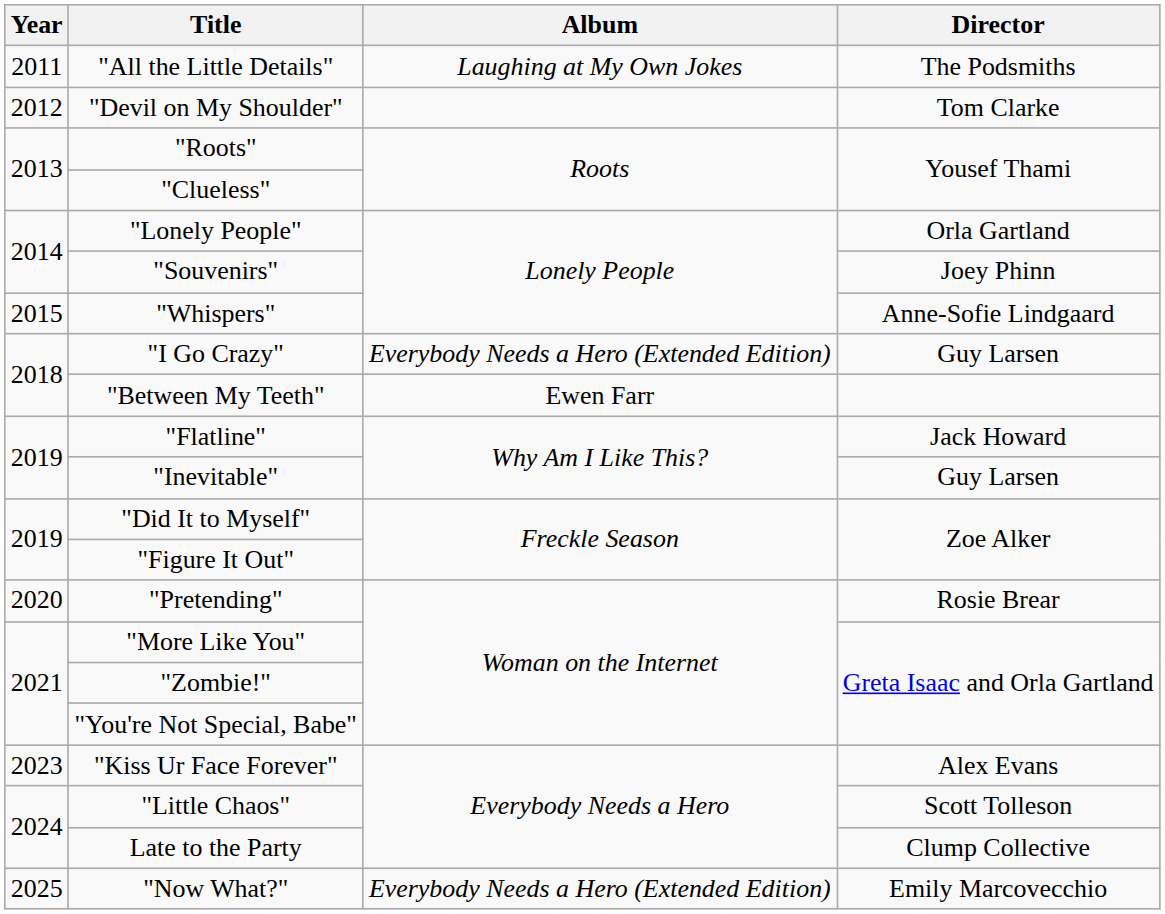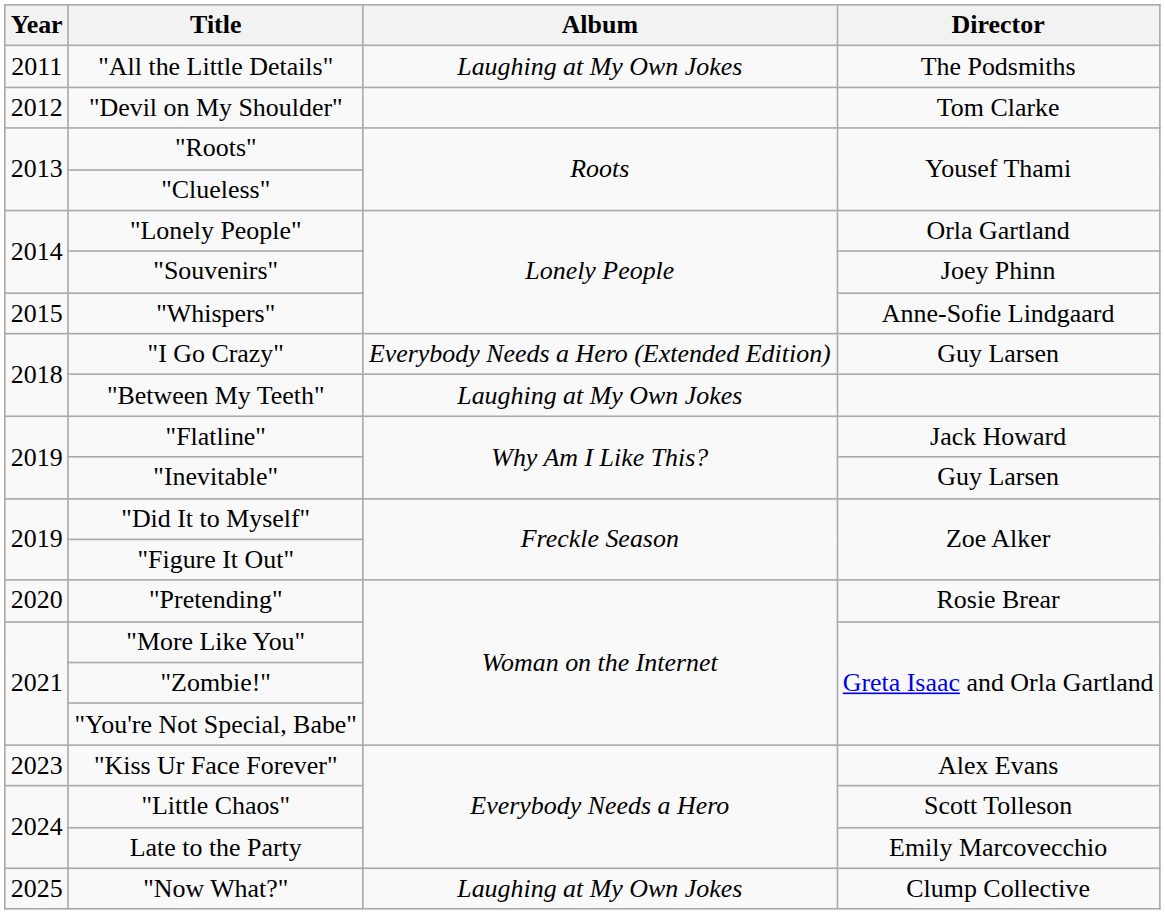(600, 395) Ewen Farr -> (600, 395) Laughing at My Own Jokes
(998, 847) Clump Collective -> (998, 847) Emily Marcovecchio
(600, 888) Everybody Needs a Hero (Extended Edition) -> (600, 888) Laughing at My Own Jokes
(998, 888) Emily Marcovecchio -> (998, 888) Clump Collective
